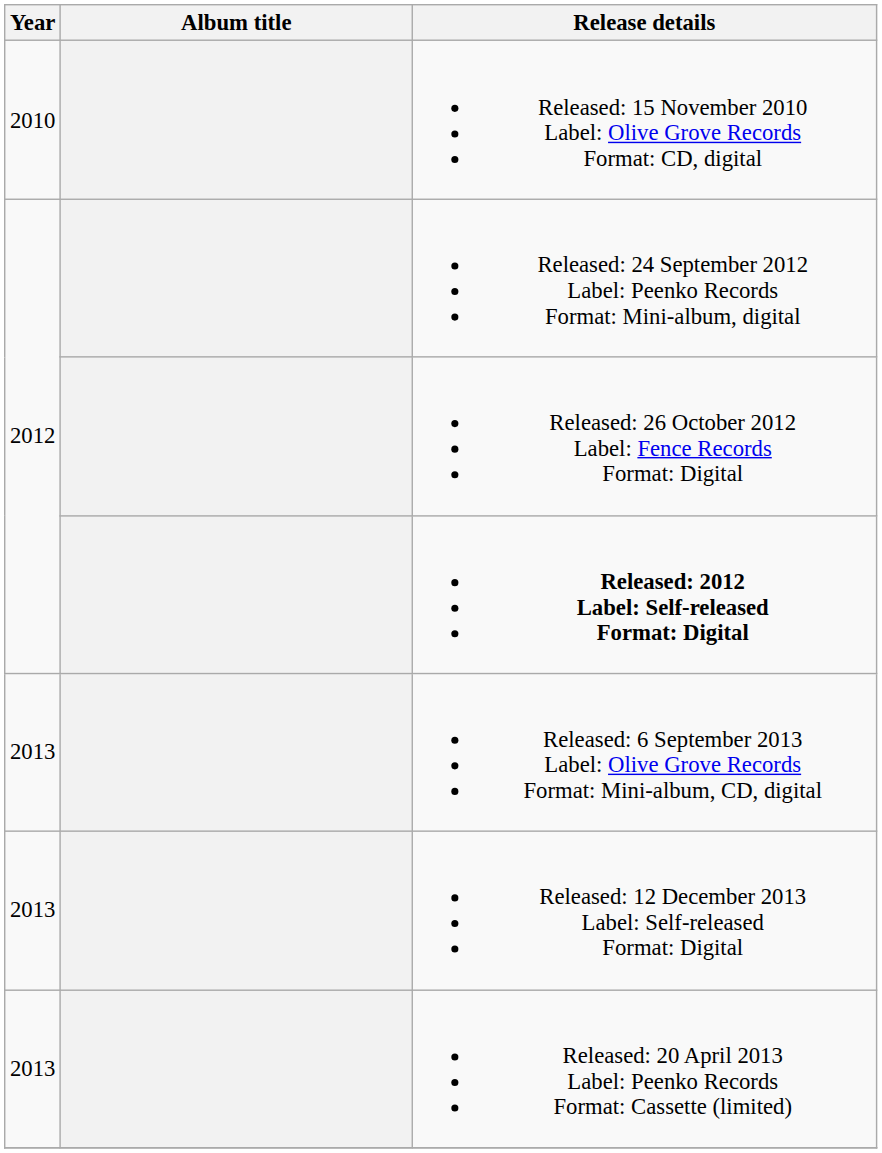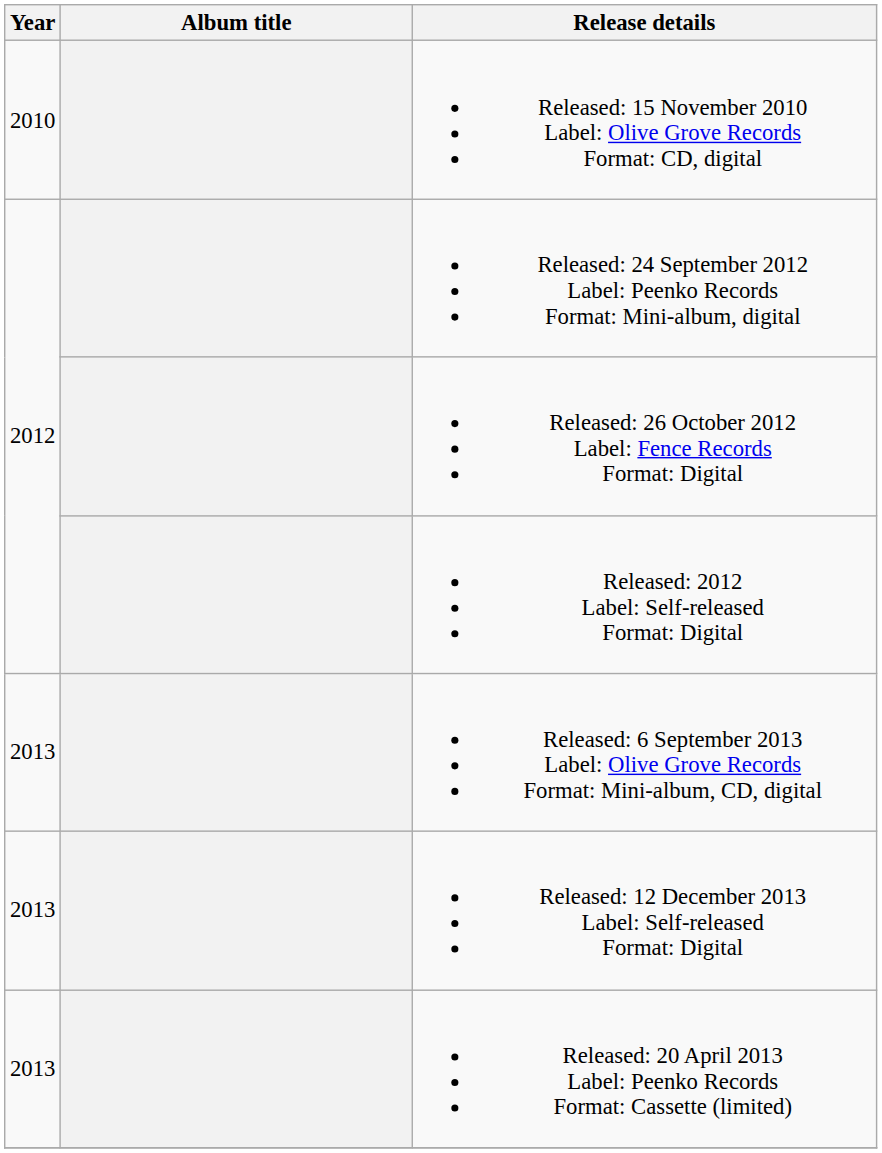(644, 607) bold -> (644, 607) normal
